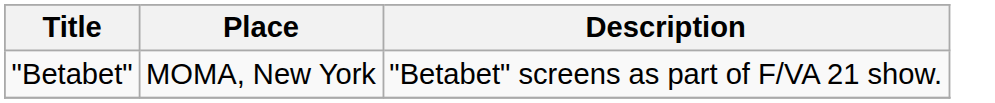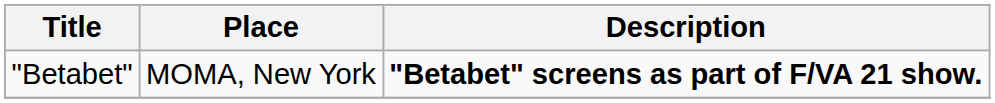(666, 73) normal -> (686, 73) bold
